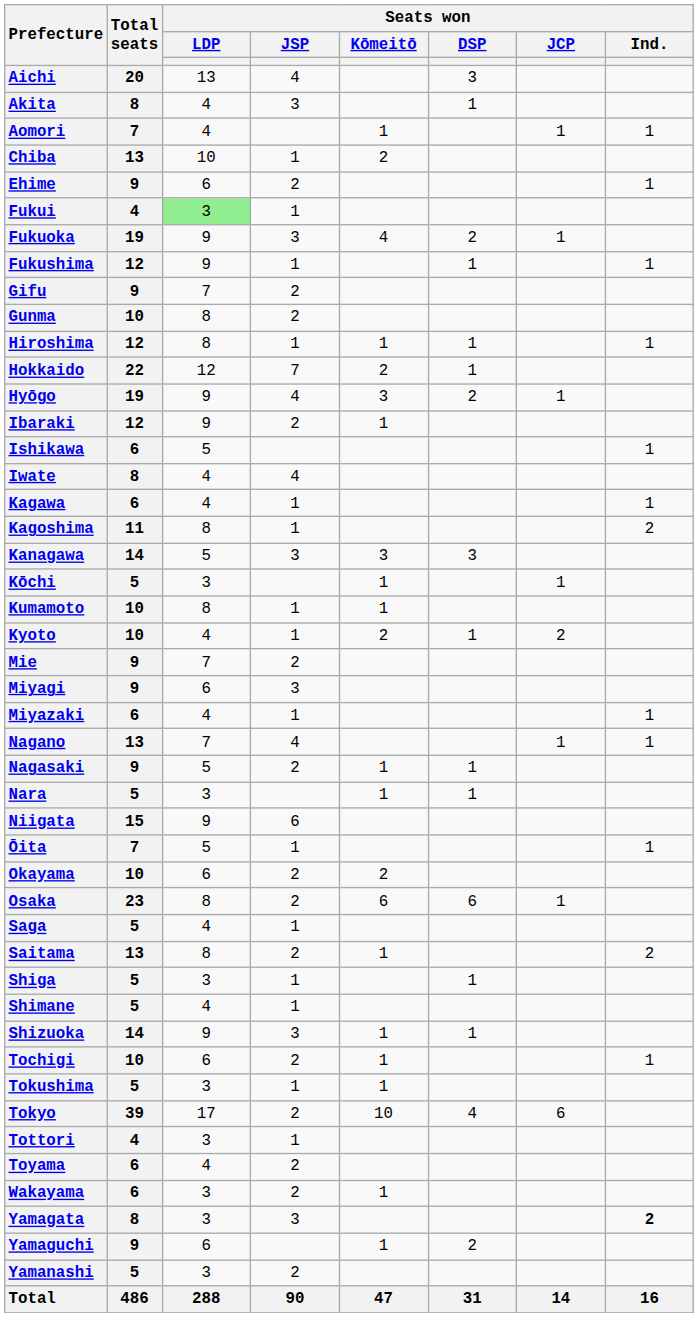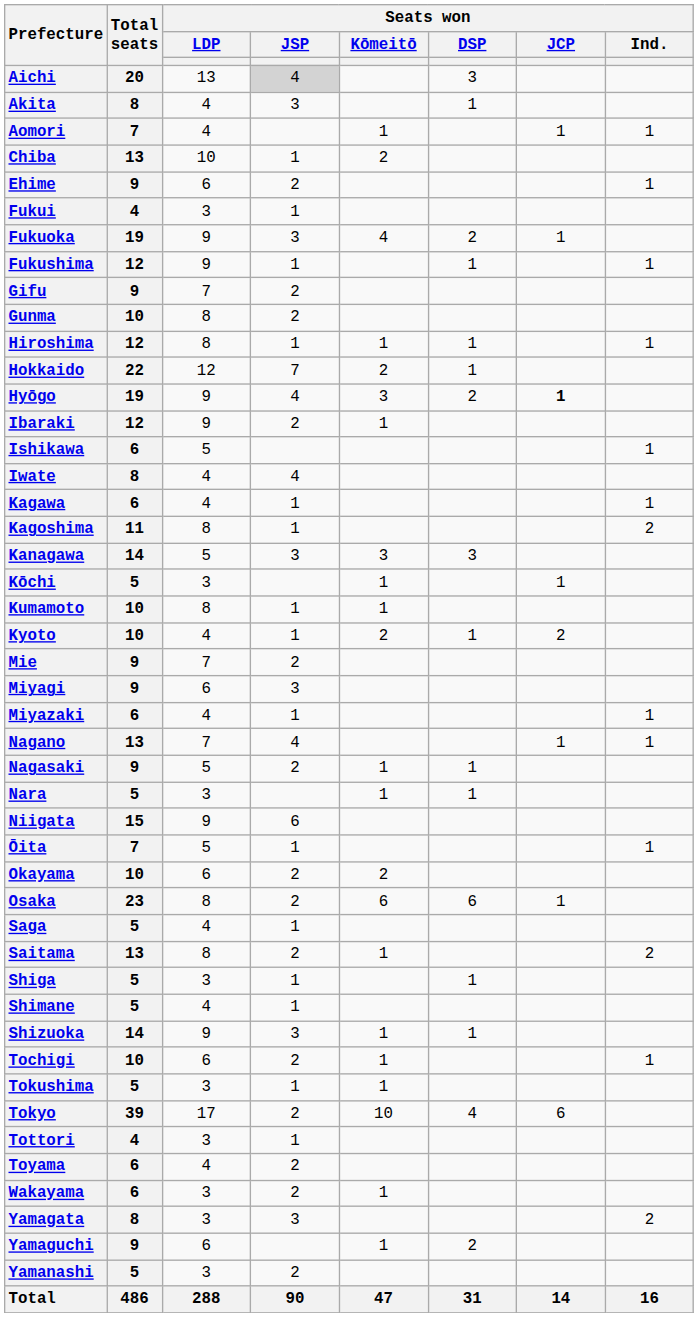(295, 78) no background -> (295, 78) lightgrey background
(206, 211) lightgreen background -> (206, 211) no background
(561, 397) normal -> (561, 397) bold
(649, 1219) bold -> (649, 1219) normal
